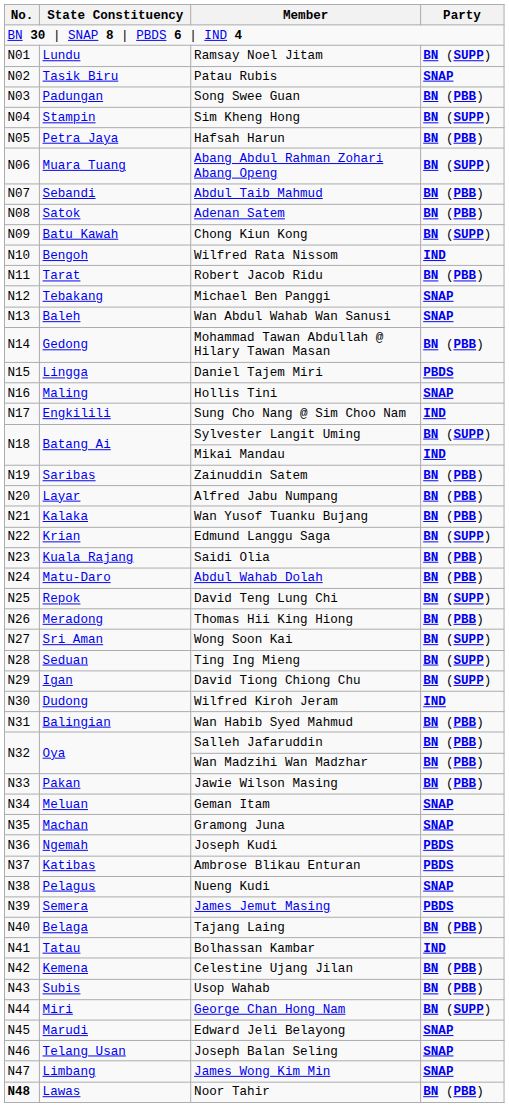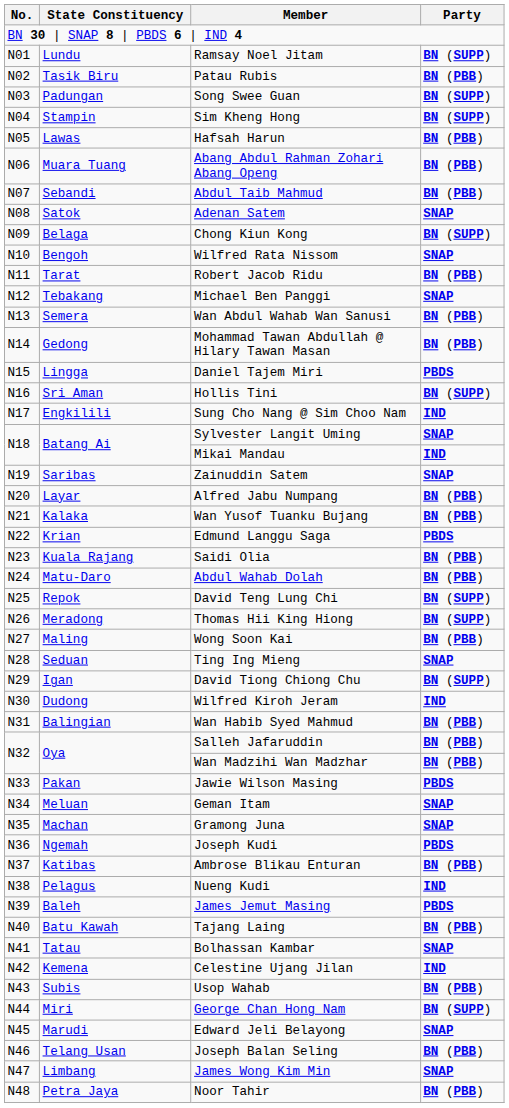(438, 76) SNAP -> (453, 76) BN (PBB)
(453, 97) BN (PBB) -> (457, 97) BN (SUPP)
(80, 138) Petra Jaya -> (62, 138) Lawas
(457, 166) BN (SUPP) -> (453, 166) BN (PBB)
(453, 214) BN (PBB) -> (438, 214) SNAP
(80, 235) Batu Kawah -> (65, 235) Belaga
(435, 255) IND -> (438, 255) SNAP
(62, 317) Baleh -> (65, 317) Semera
(438, 317) SNAP -> (453, 317) BN (PBB)
(65, 393) Maling -> (73, 393) Sri Aman
(438, 393) SNAP -> (457, 393) BN (SUPP)
(457, 434) BN (SUPP) -> (438, 434) SNAP
(453, 475) BN (PBB) -> (438, 475) SNAP
(457, 537) BN (SUPP) -> (438, 537) PBDS
(453, 619) BN (PBB) -> (457, 619) BN (SUPP)
(73, 640) Sri Aman -> (65, 640) Maling
(457, 640) BN (SUPP) -> (453, 640) BN (PBB)
(457, 660) BN (SUPP) -> (438, 660) SNAP
(453, 784) BN (PBB) -> (438, 784) PBDS
(438, 866) PBDS -> (453, 866) BN (PBB)
(438, 886) SNAP -> (435, 886) IND
(65, 907) Semera -> (62, 907) Baleh
(65, 928) Belaga -> (80, 928) Batu Kawah
(435, 948) IND -> (438, 948) SNAP
(453, 969) BN (PBB) -> (435, 969) IND
(438, 1051) SNAP -> (453, 1051) BN (PBB)
(19, 1092) bold -> (19, 1092) normal
(62, 1092) Lawas -> (80, 1092) Petra Jaya
